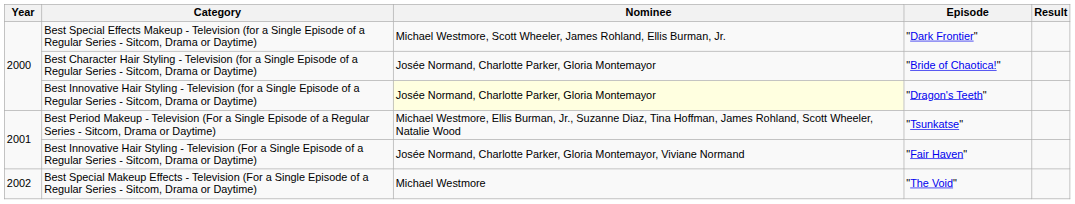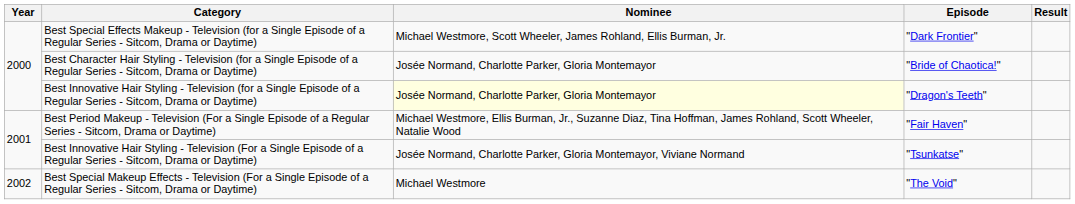(935, 124) "Tsunkatse" -> (937, 124) "Fair Haven"
(937, 154) "Fair Haven" -> (935, 154) "Tsunkatse"
